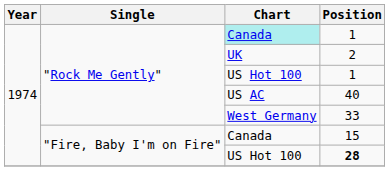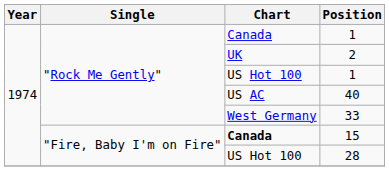(250, 35) paleturquoise background -> (250, 35) no background
(250, 135) normal -> (250, 135) bold
(352, 155) bold -> (352, 155) normal
